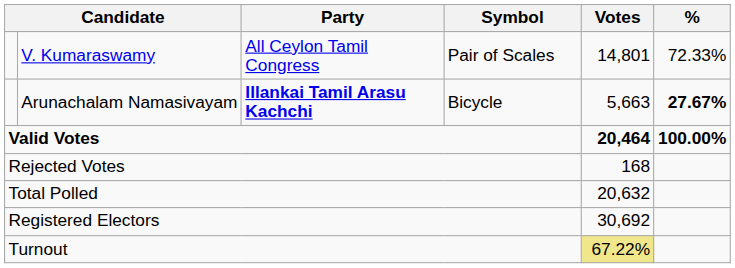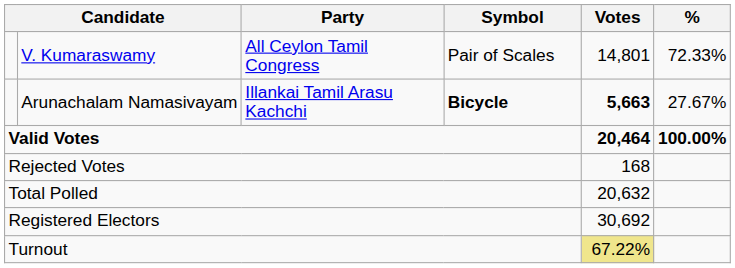(326, 102) bold -> (319, 102) normal
(475, 102) normal -> (478, 102) bold
(628, 102) normal -> (628, 102) bold
(697, 102) bold -> (697, 102) normal
